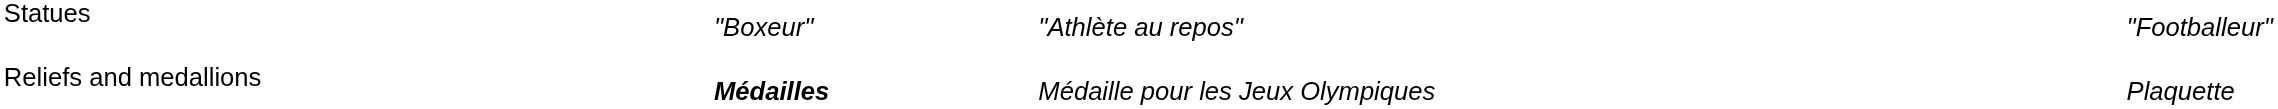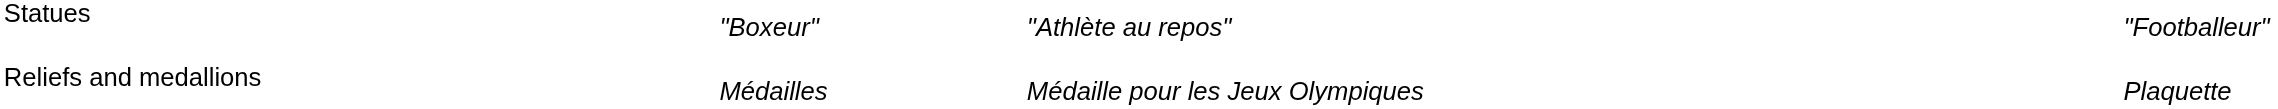(772, 91) bold -> (774, 91) normal
